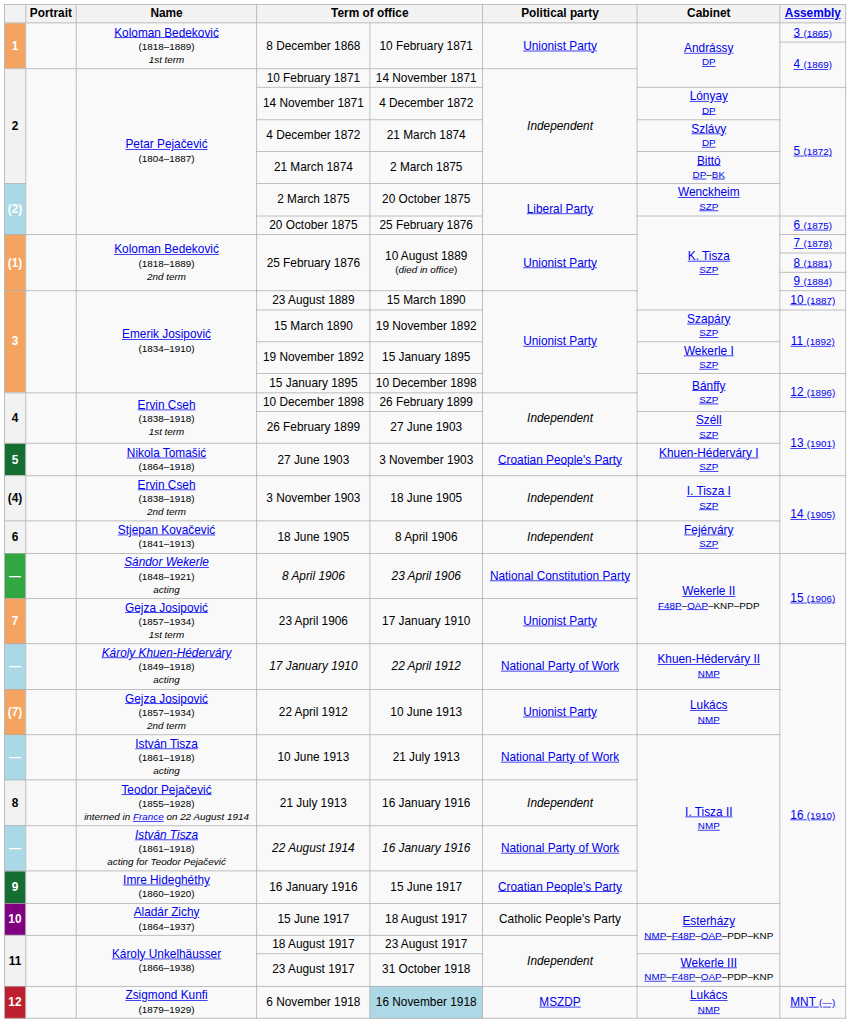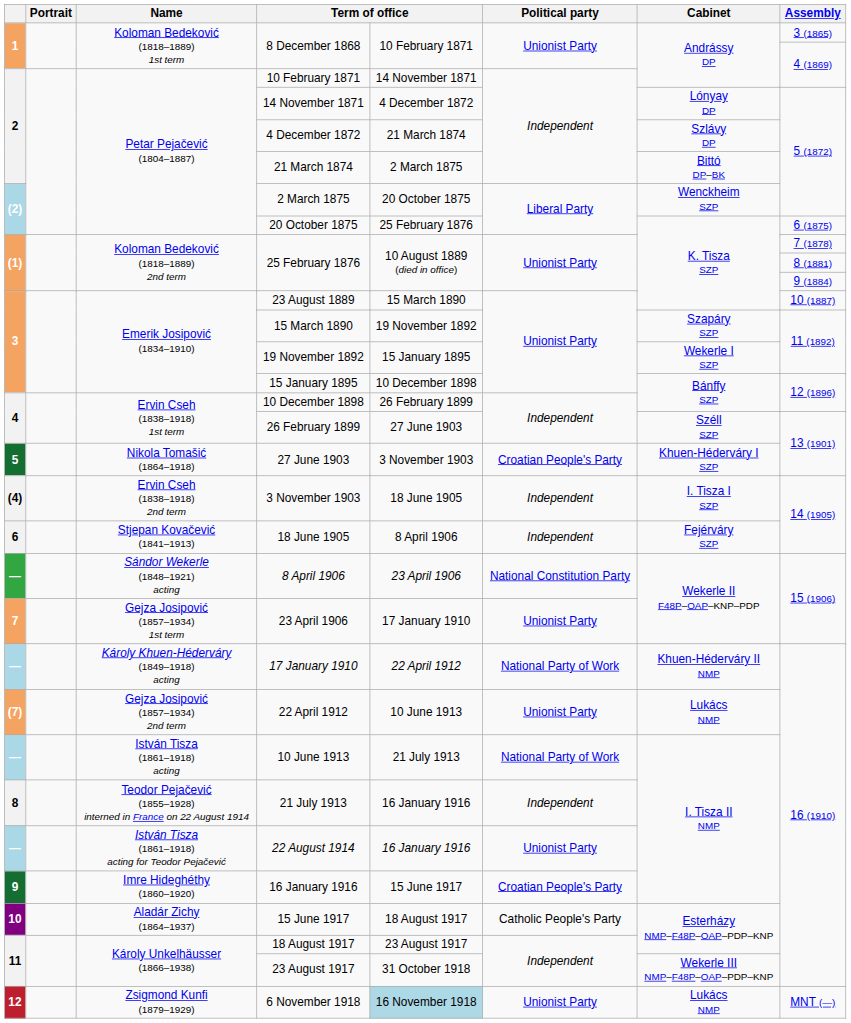(560, 848) National Party of Work -> (560, 848) Unionist Party
(560, 1002) MSZDP -> (560, 1002) Unionist Party
